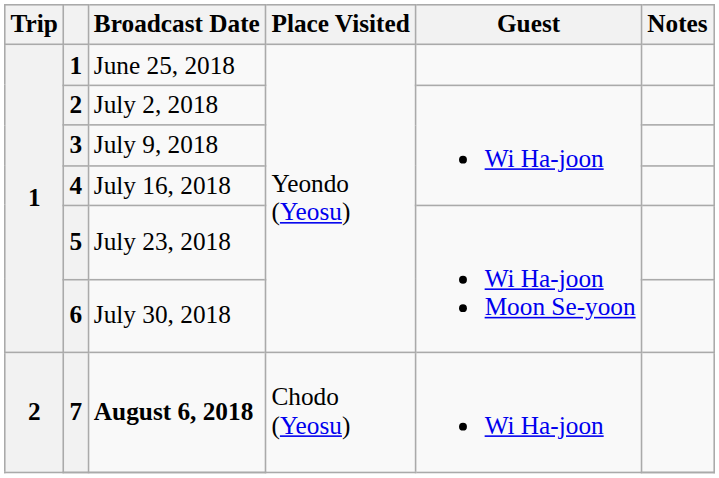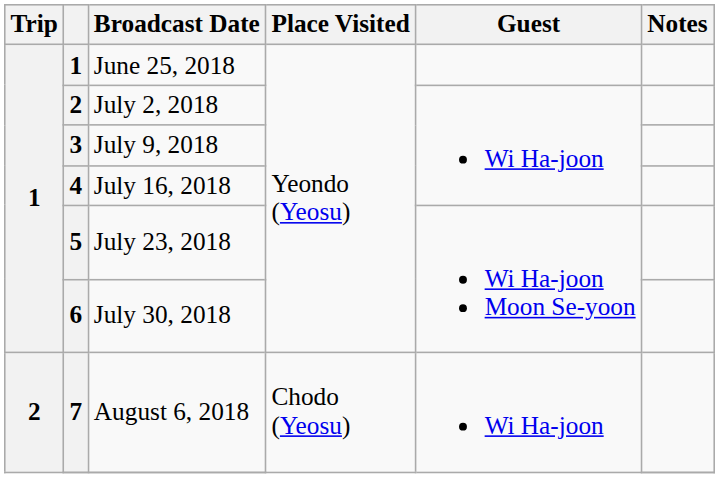(174, 412) bold -> (171, 412) normal
